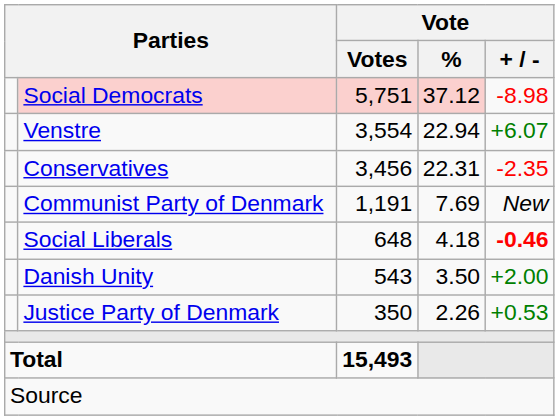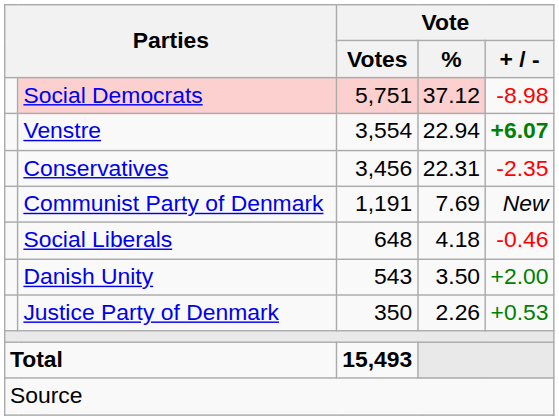(520, 131) normal -> (520, 131) bold
(522, 240) bold -> (522, 240) normal
